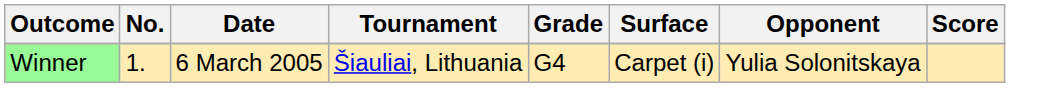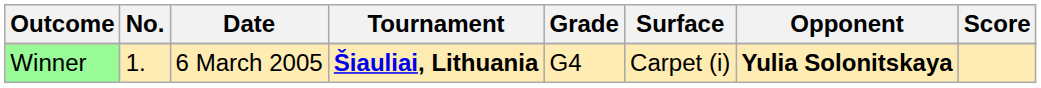(428, 62) normal -> (436, 62) bold
(823, 62) normal -> (847, 62) bold
